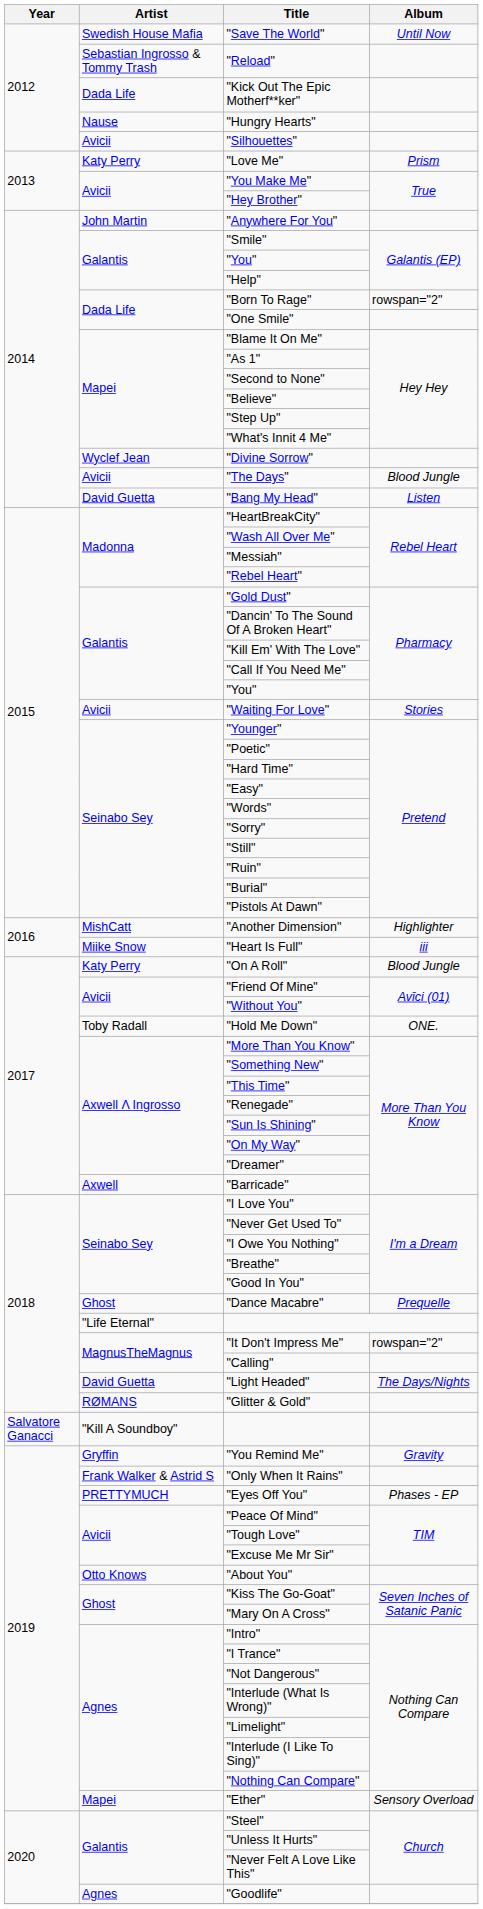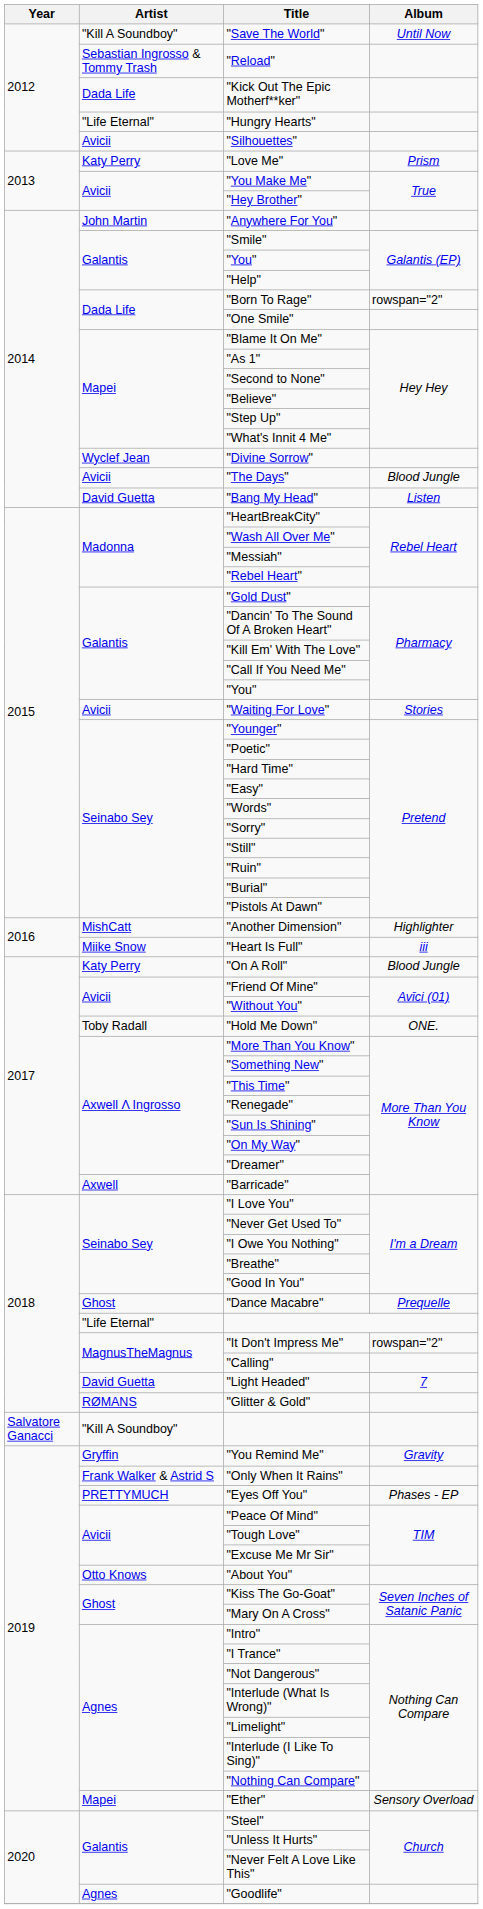(142, 34) Swedish House Mafia -> (130, 34) "Kill A Soundboy"
(100, 121) Nause -> (118, 121) "Life Eternal"
(424, 1382) The Days/Nights -> (424, 1382) 7
